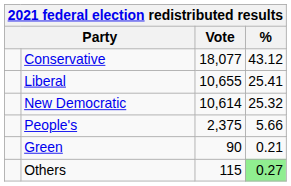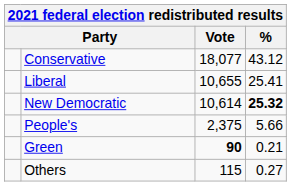(266, 103) normal -> (266, 103) bold
(234, 147) normal -> (234, 147) bold
(270, 170) lightgreen background -> (270, 170) no background
